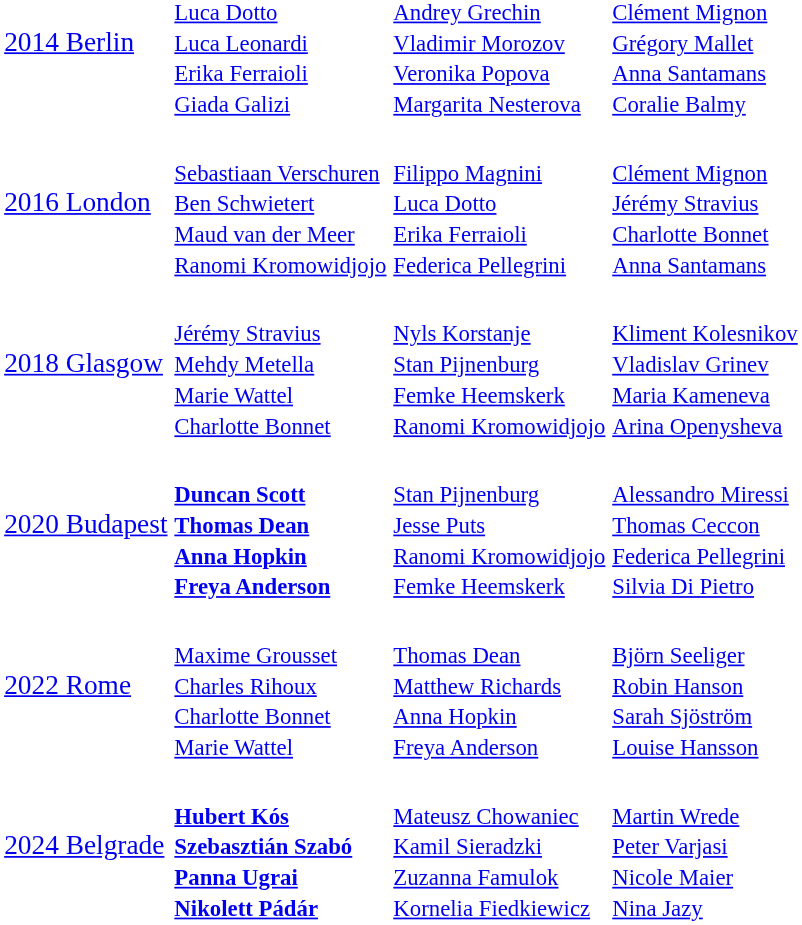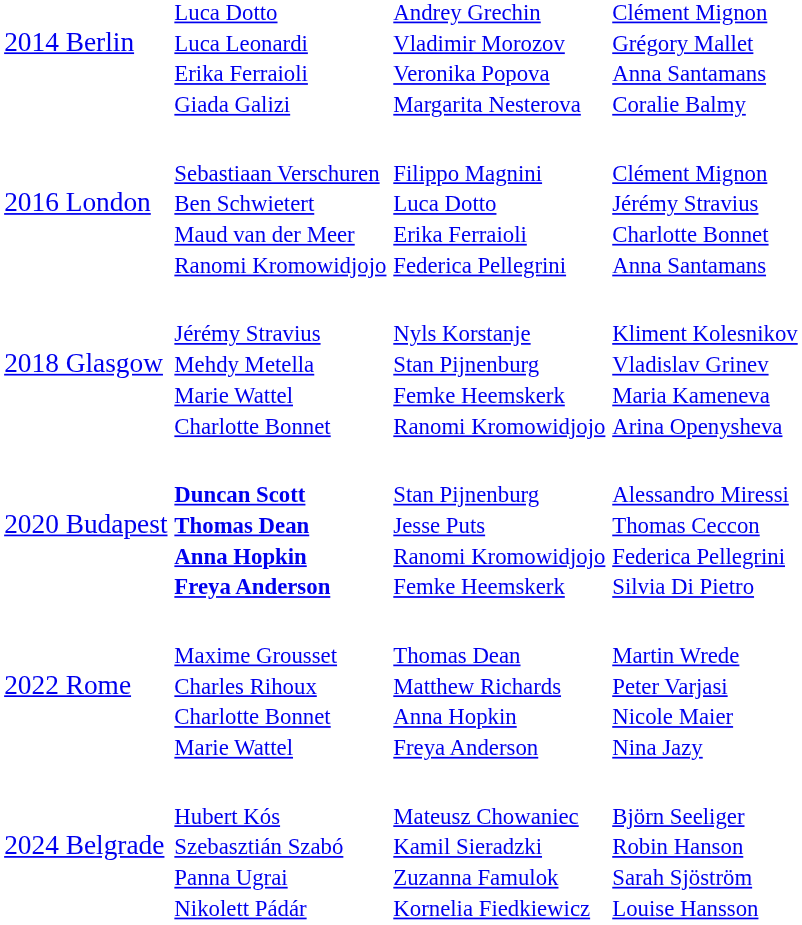(685, 701) Björn Seeliger Robin Hanson Sarah Sjöström Louise Hansson -> (676, 701) Martin Wrede Peter Varjasi Nicole Maier Nina Jazy
(263, 860) bold -> (259, 862) normal
(676, 862) Martin Wrede Peter Varjasi Nicole Maier Nina Jazy -> (685, 862) Björn Seeliger Robin Hanson Sarah Sjöström Louise Hansson
